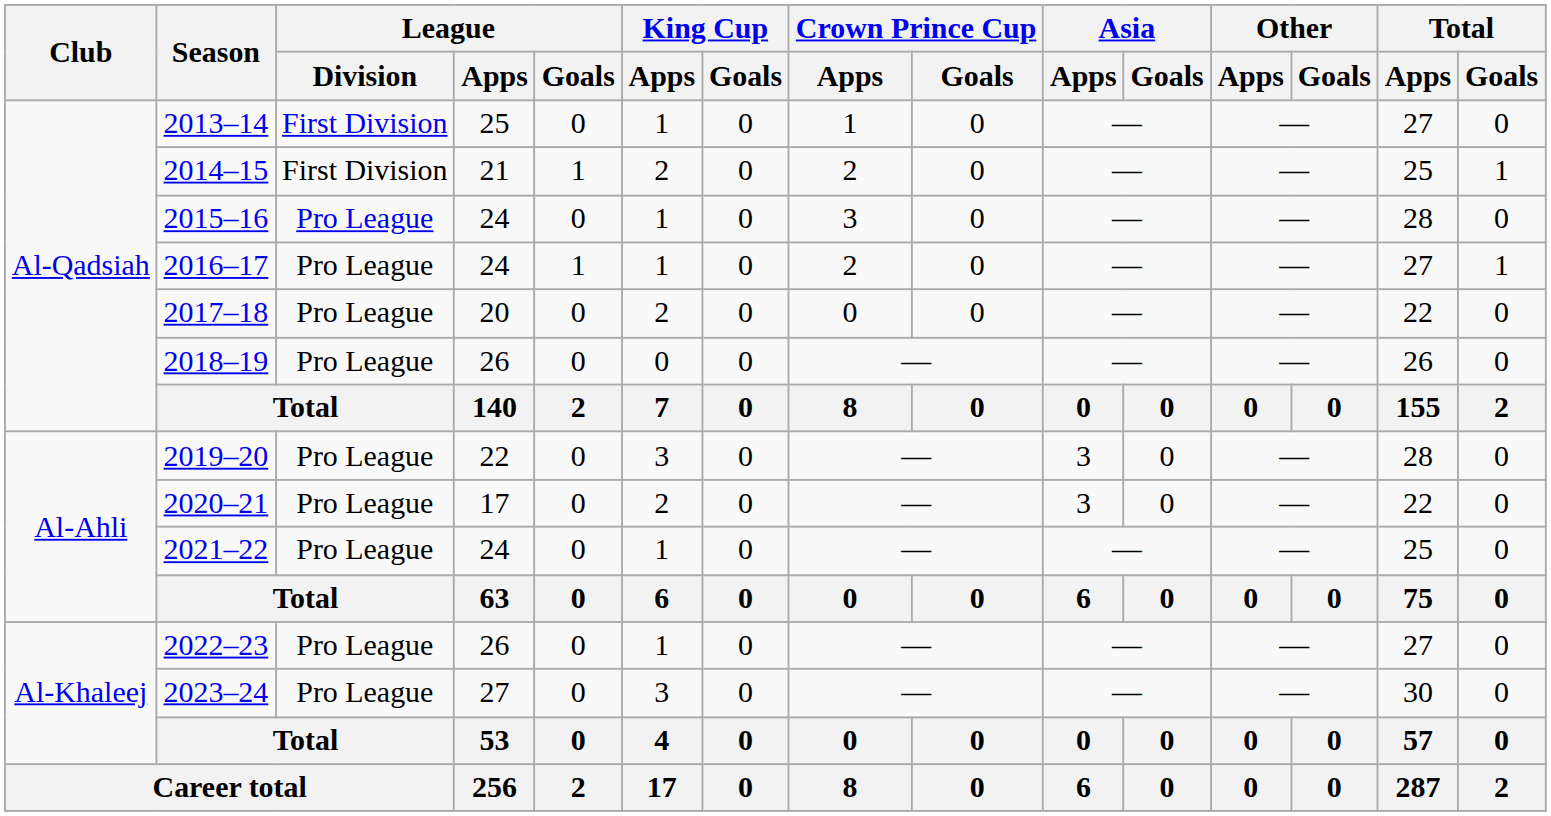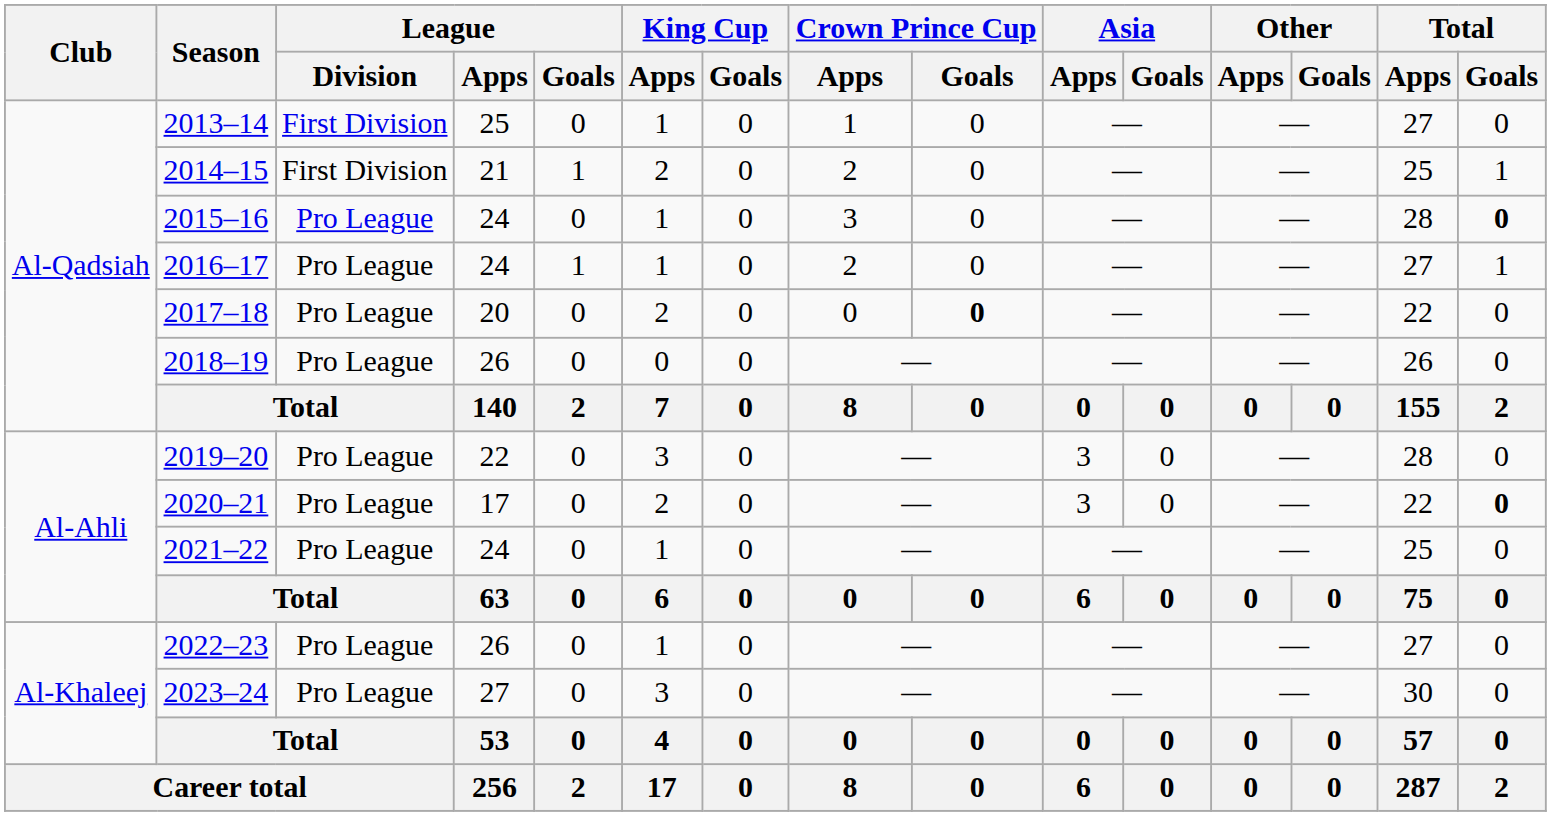(1502, 218) normal -> (1502, 218) bold
(977, 312) normal -> (977, 312) bold
(1502, 502) normal -> (1502, 502) bold
